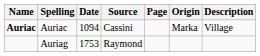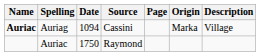(54, 28) Auriac -> (54, 28) Auriag
(54, 43) Auriag -> (54, 43) Auriac
(89, 43) 1753 -> (89, 43) 1750
